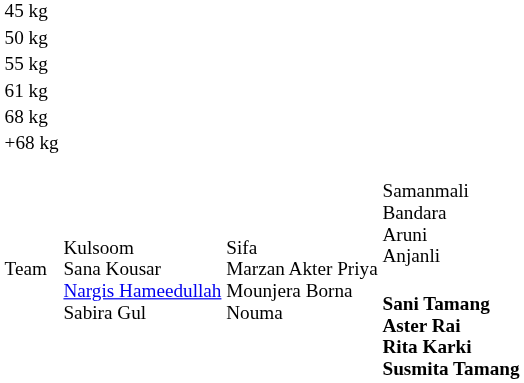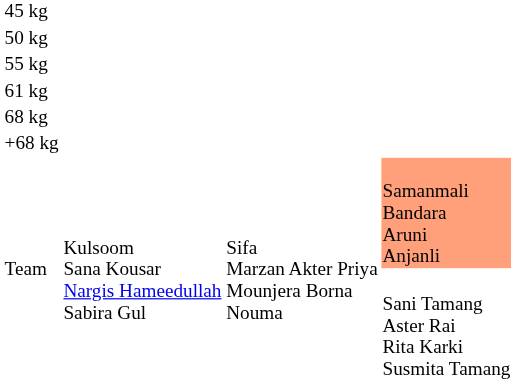(426, 223) no background -> (426, 223) lightsalmon background
(451, 336) bold -> (446, 336) normal
